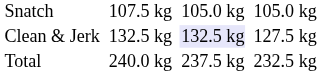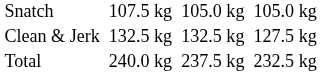(213, 36) lavender background -> (213, 36) no background
